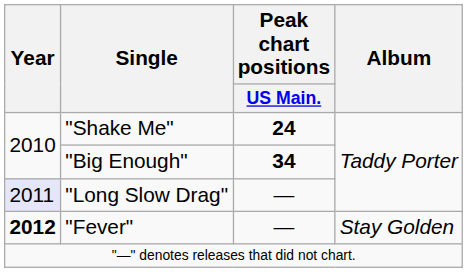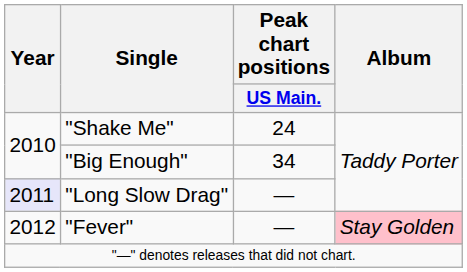(284, 128) bold -> (284, 128) normal
(284, 161) bold -> (284, 161) normal
(33, 227) bold -> (33, 227) normal
(397, 227) no background -> (397, 227) pink background
